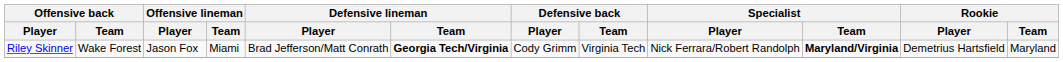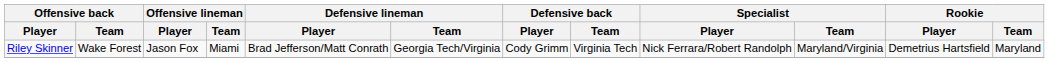(451, 48) bold -> (447, 48) normal
(852, 48) bold -> (840, 48) normal
